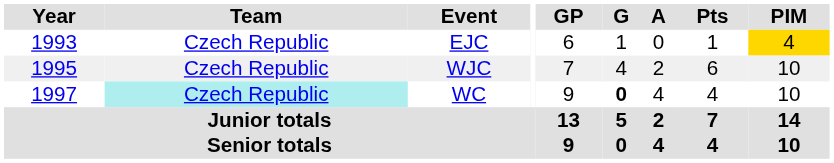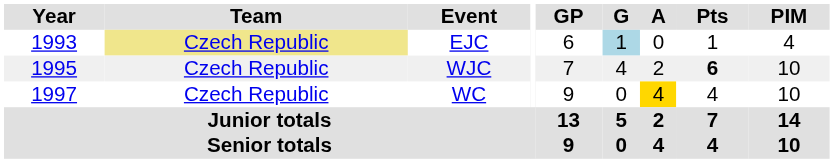(256, 42) no background -> (256, 42) khaki background
(621, 42) no background -> (621, 42) lightblue background
(789, 42) gold background -> (789, 42) no background
(712, 68) normal -> (712, 68) bold
(256, 94) paleturquoise background -> (256, 94) no background
(621, 94) bold -> (621, 94) normal
(659, 94) no background -> (659, 94) gold background
